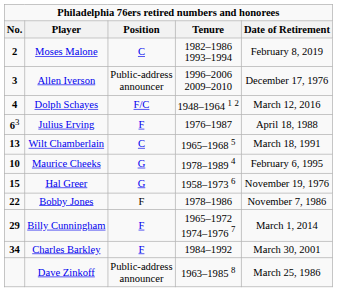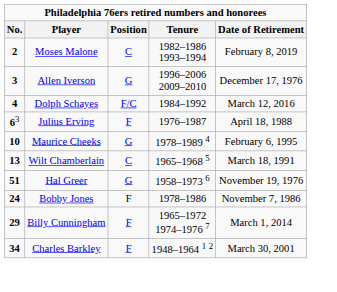(141, 80) Public-address announcer -> (129, 80) G
(208, 105) 1948–1964 1 2 -> (182, 103) 1984–1992
rows swapped: (66, 163) <-> (66, 144)
(15, 183) 15 -> (15, 180) 51
(15, 201) 22 -> (15, 198) 24
(208, 249) 1984–1992 -> (182, 248) 1948–1964 1 2
- row: (66, 272)
